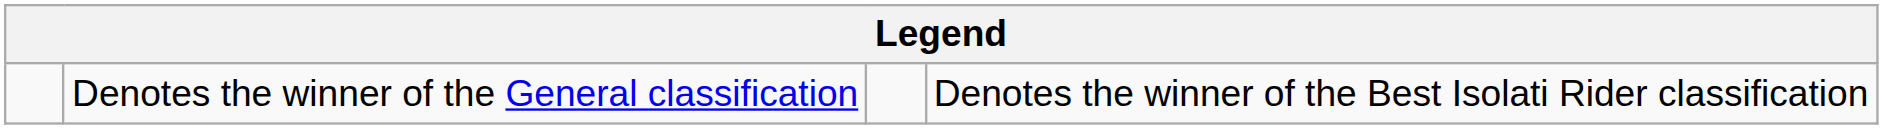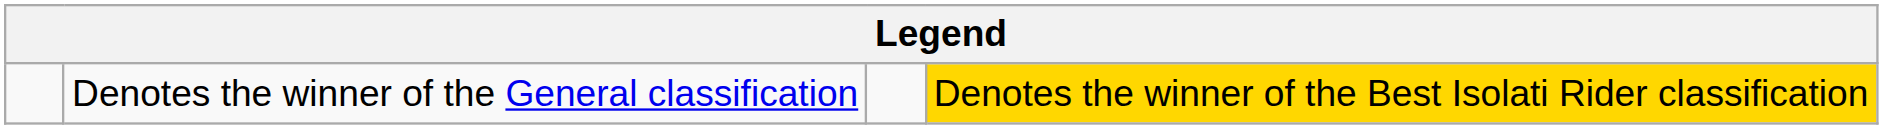(1401, 92) no background -> (1401, 92) gold background
